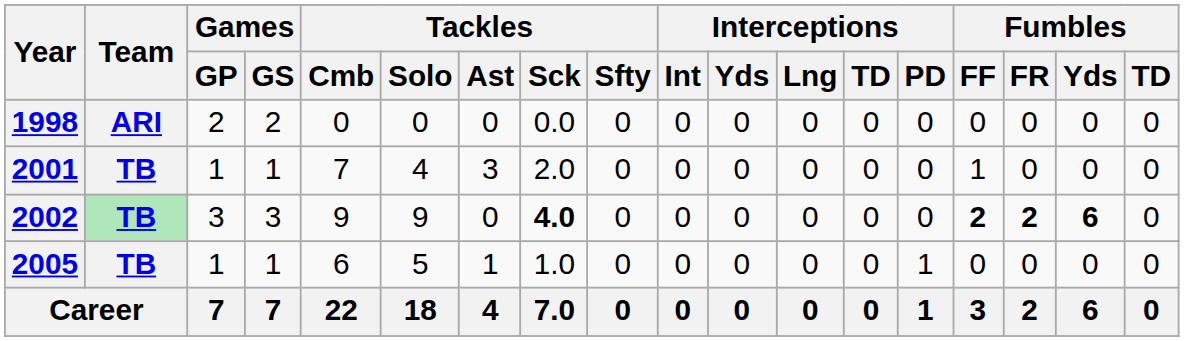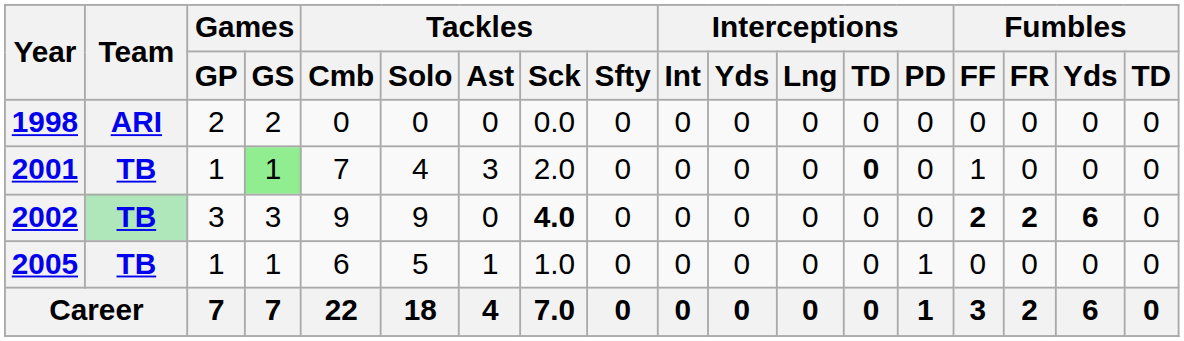(273, 169) no background -> (273, 169) lightgreen background
(871, 169) normal -> (871, 169) bold
